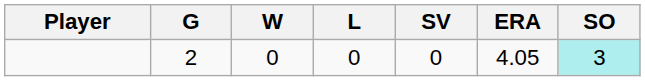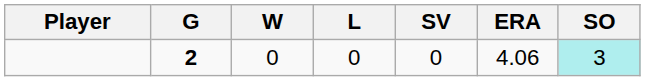(191, 57) normal -> (191, 57) bold
(518, 57) 4.05 -> (518, 57) 4.06
